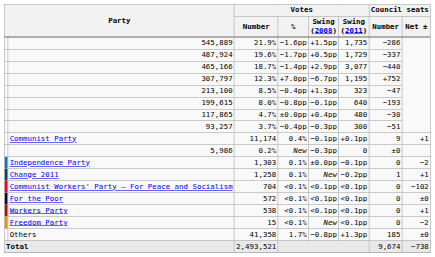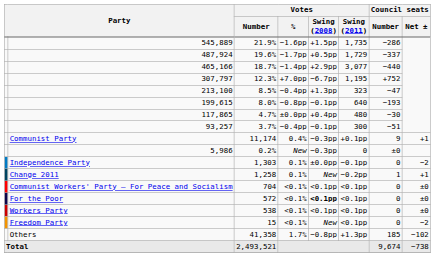(324, 127) −0.3pp -> (324, 127) −0.1pp
(324, 139) −0.1pp -> (324, 139) −0.3pp
(420, 187) −102 -> (424, 187) ±0
(324, 199) normal -> (324, 199) bold
(424, 211) +1 -> (424, 211) ±0
(424, 235) ±0 -> (420, 235) −102
